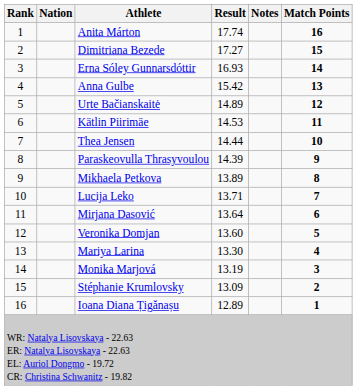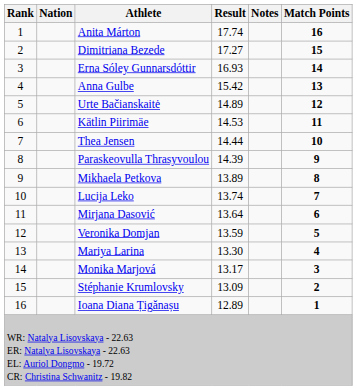(230, 196) 13.71 -> (230, 196) 13.74
(230, 232) 13.60 -> (230, 232) 13.59
(230, 269) 13.19 -> (230, 269) 13.17
